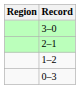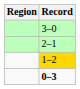(49, 60) no background -> (49, 60) gold background
(49, 76) normal -> (49, 76) bold
